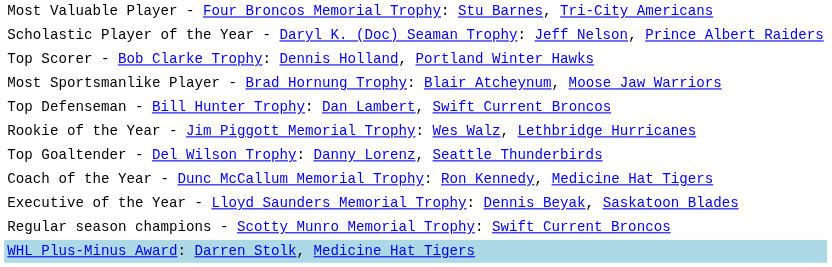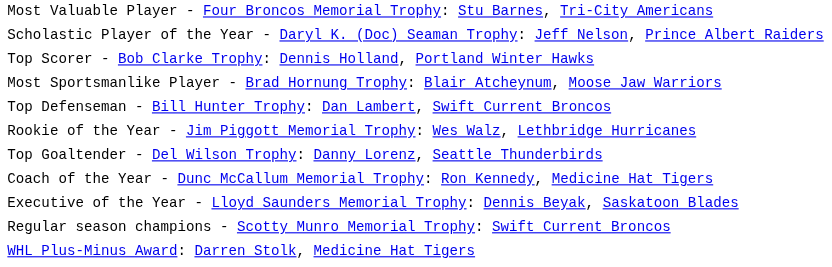(241, 251) lightblue background -> (241, 251) no background
